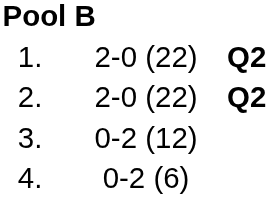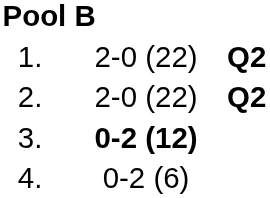(146, 138) normal -> (146, 138) bold
